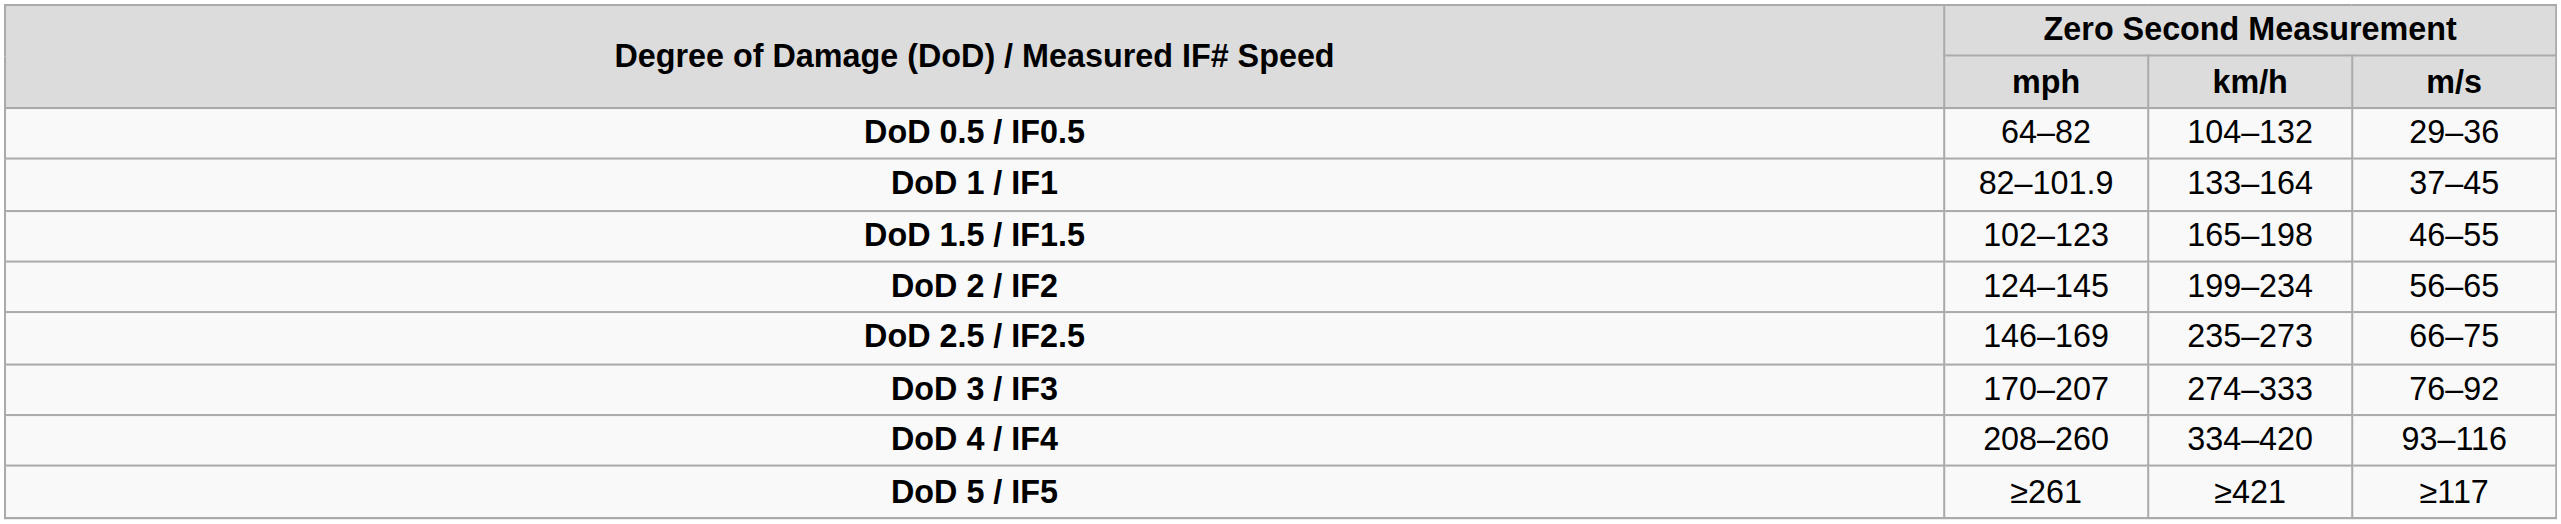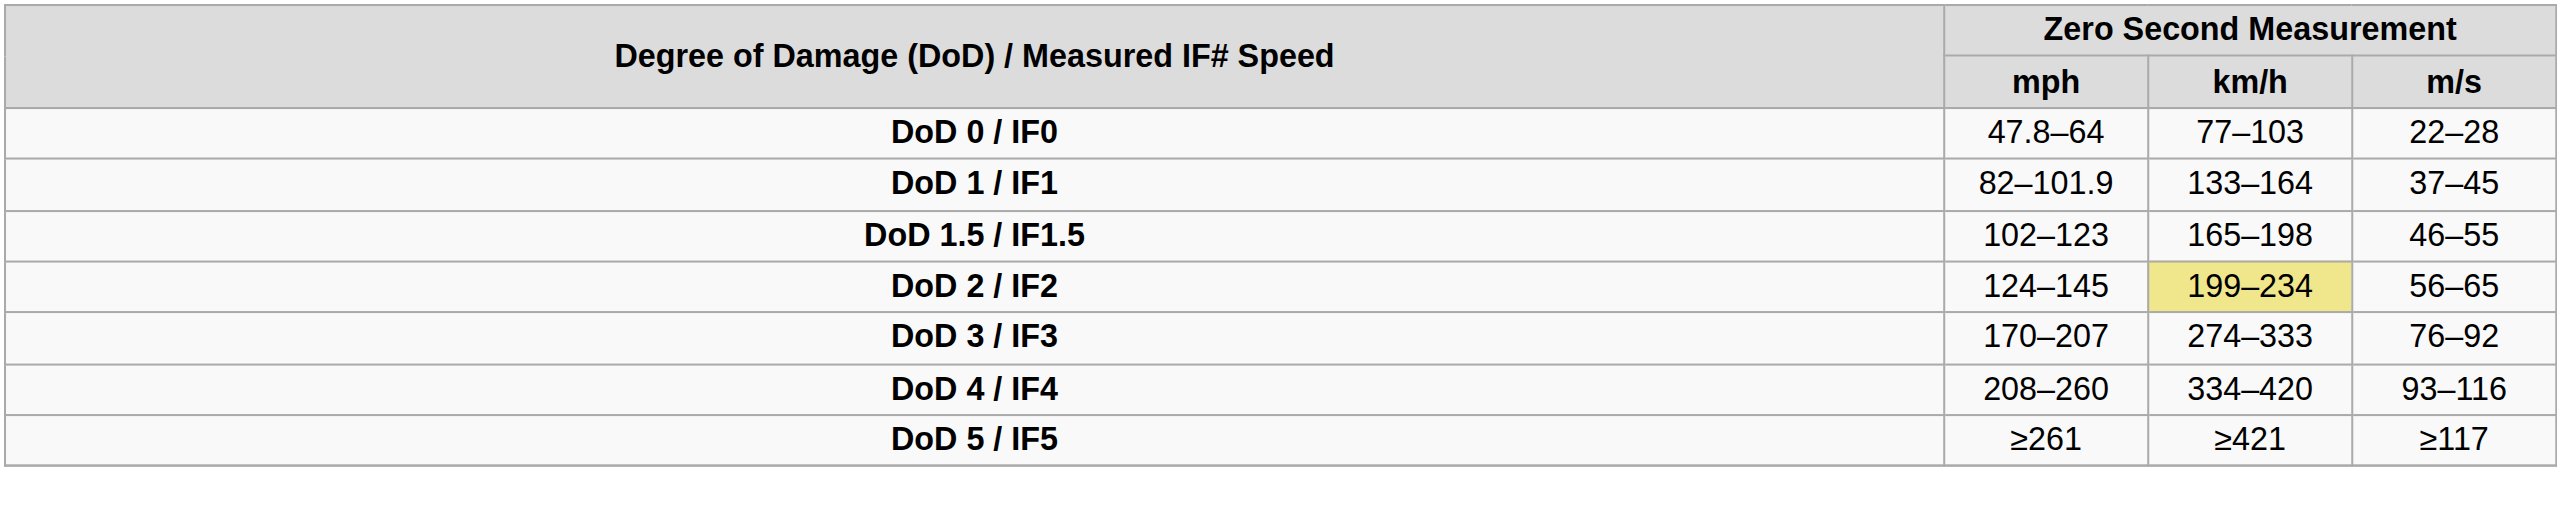+ row: (975, 132)
- row: (975, 132)
(2250, 286) no background -> (2250, 286) khaki background
- row: (975, 337)
